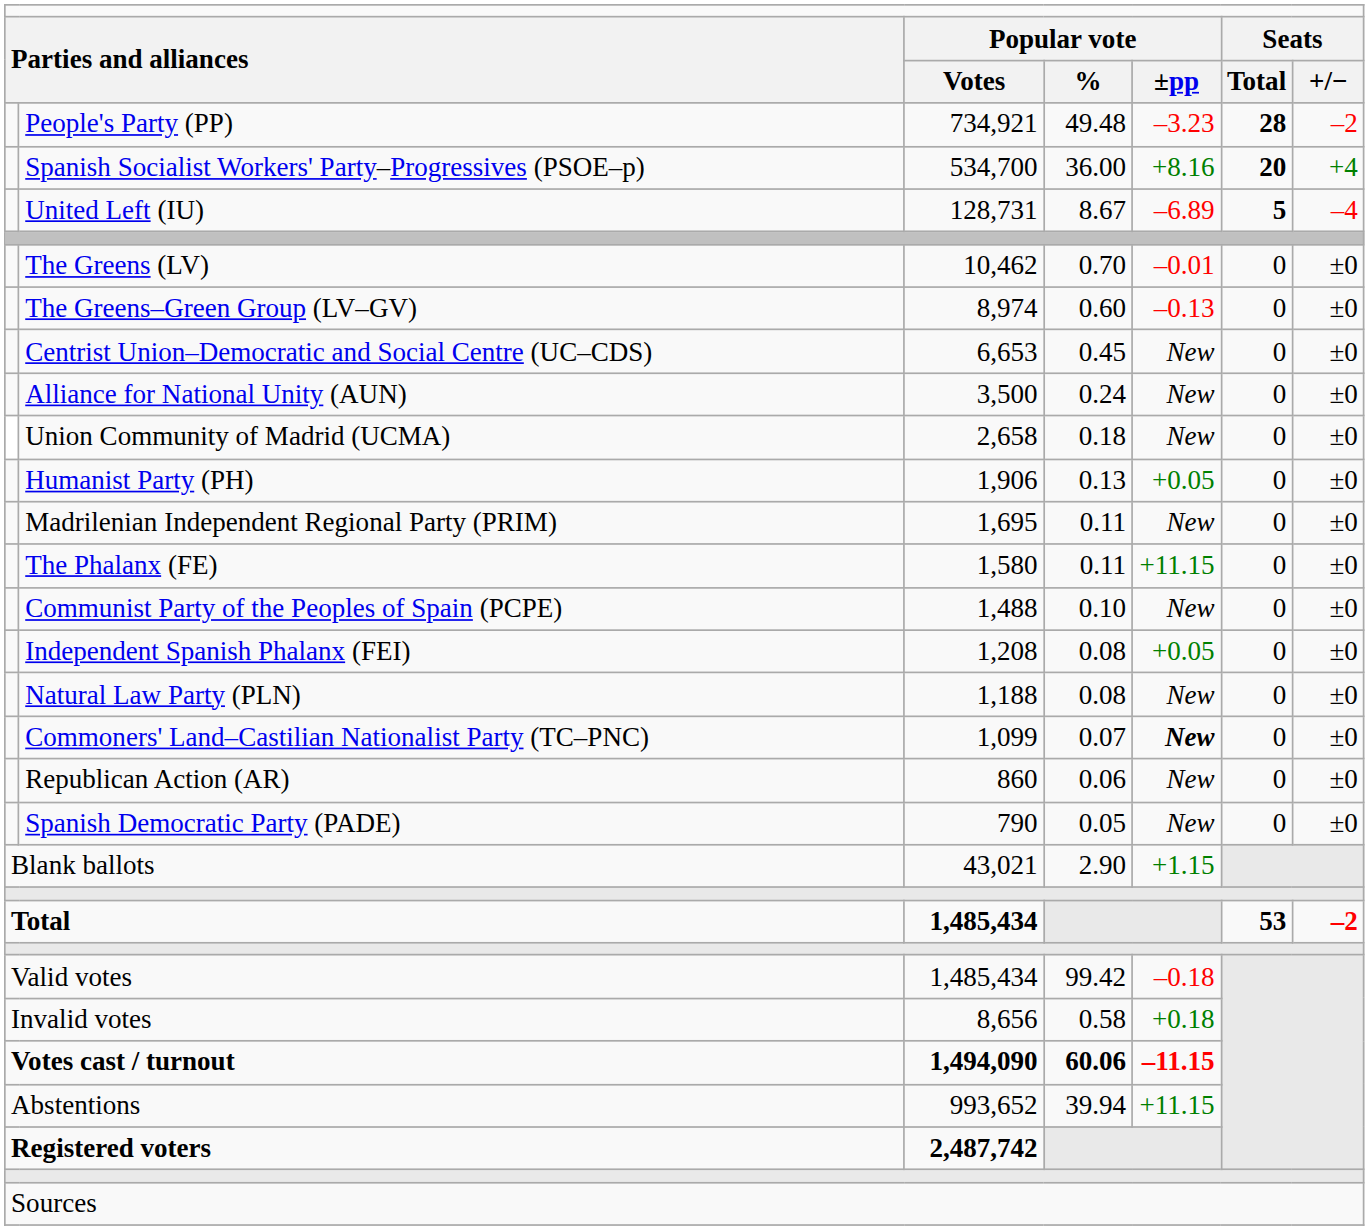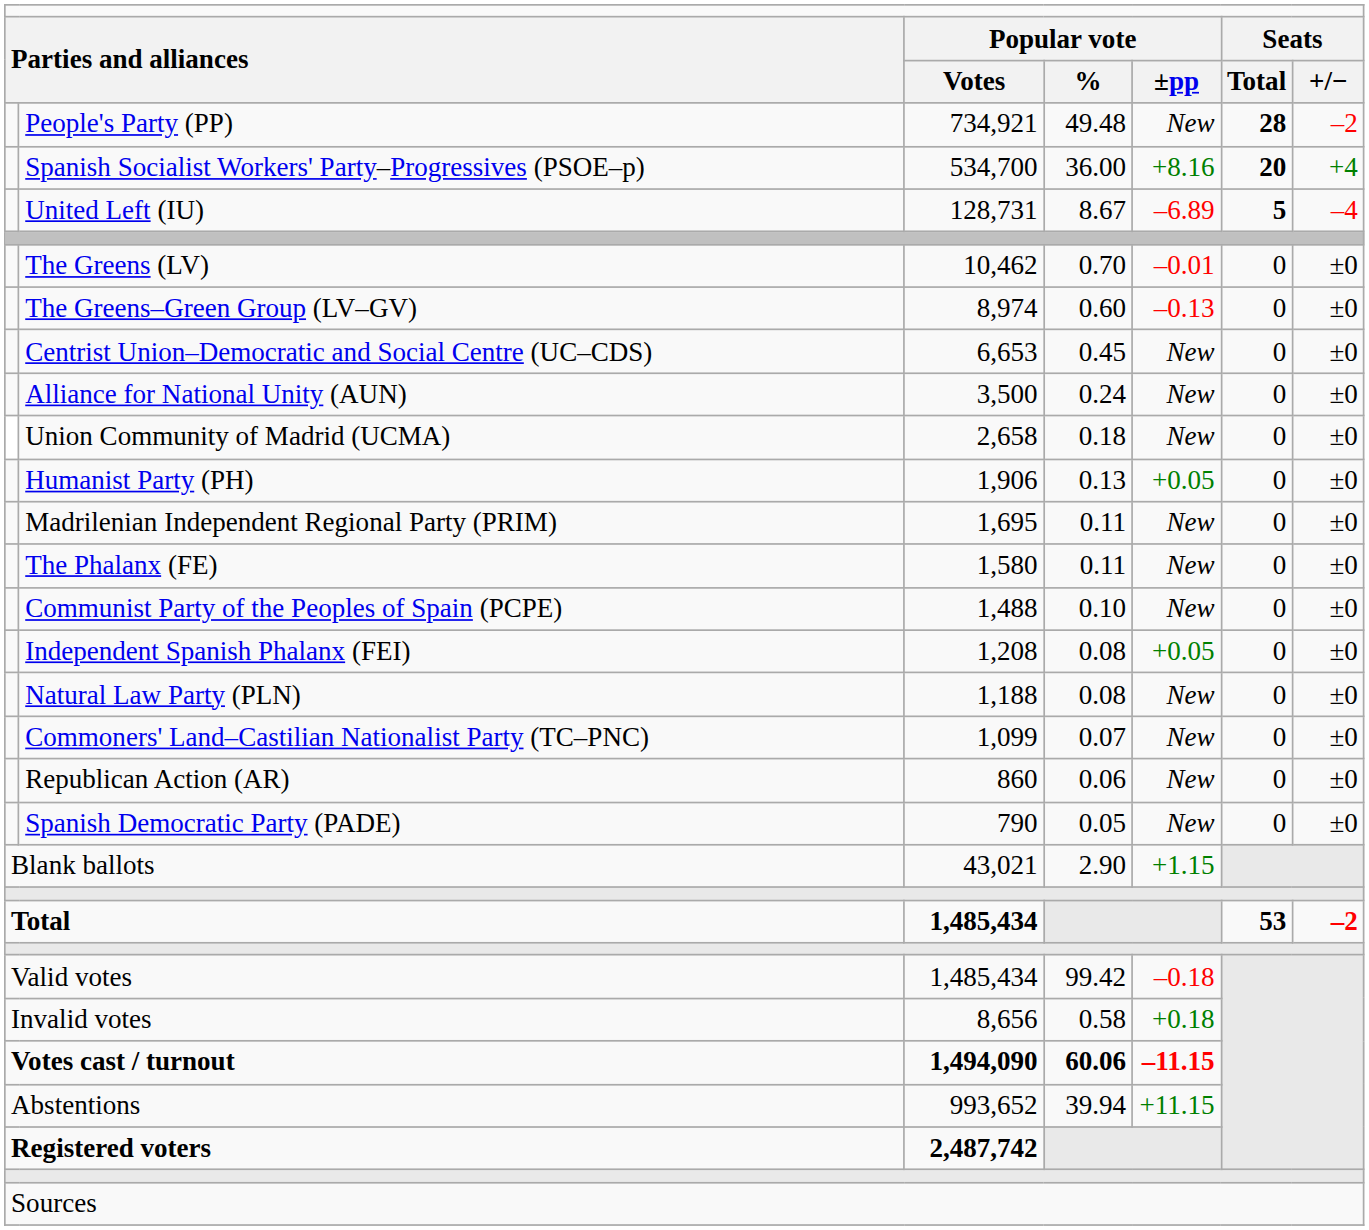(1184, 124) –3.23 -> (1191, 124) New
(1177, 565) +11.15 -> (1191, 565) New
(1190, 737) bold -> (1191, 737) normal
